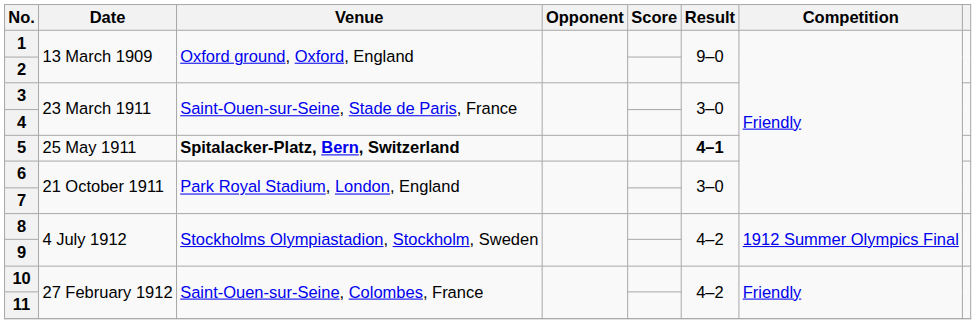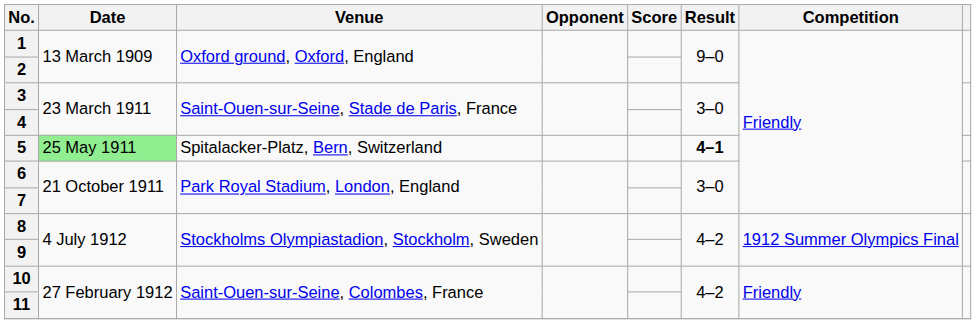(89, 148) no background -> (89, 148) lightgreen background
(320, 148) bold -> (311, 148) normal
